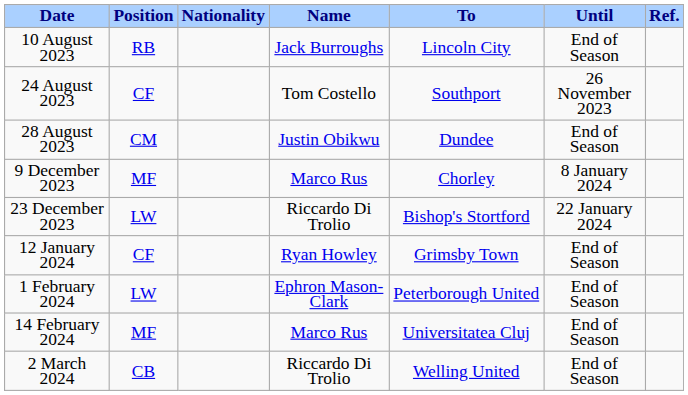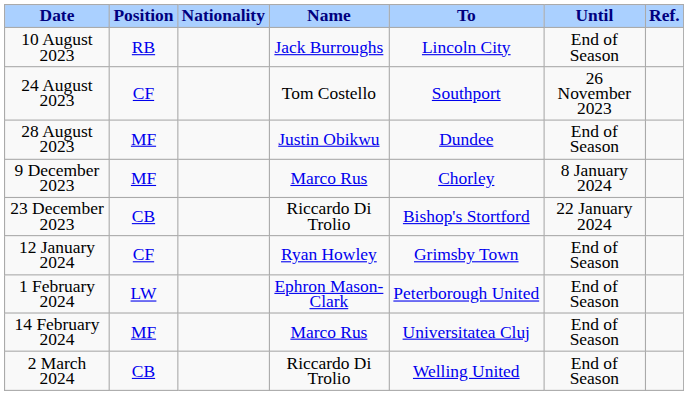(143, 139) CM -> (143, 139) MF
(143, 216) LW -> (143, 216) CB
